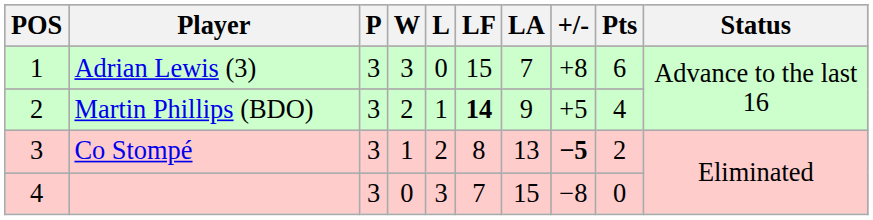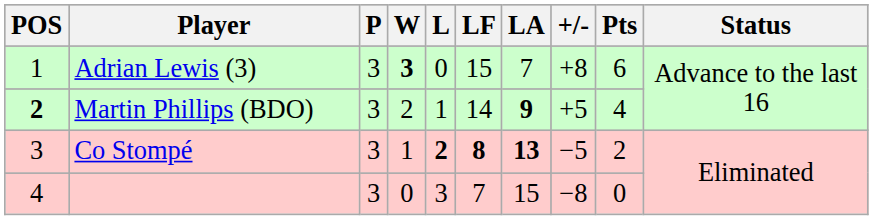(407, 67) normal -> (407, 67) bold
(37, 109) normal -> (37, 109) bold
(479, 109) bold -> (479, 109) normal
(526, 109) normal -> (526, 109) bold
(441, 151) normal -> (441, 151) bold
(479, 151) normal -> (479, 151) bold
(526, 151) normal -> (526, 151) bold
(573, 151) bold -> (573, 151) normal
